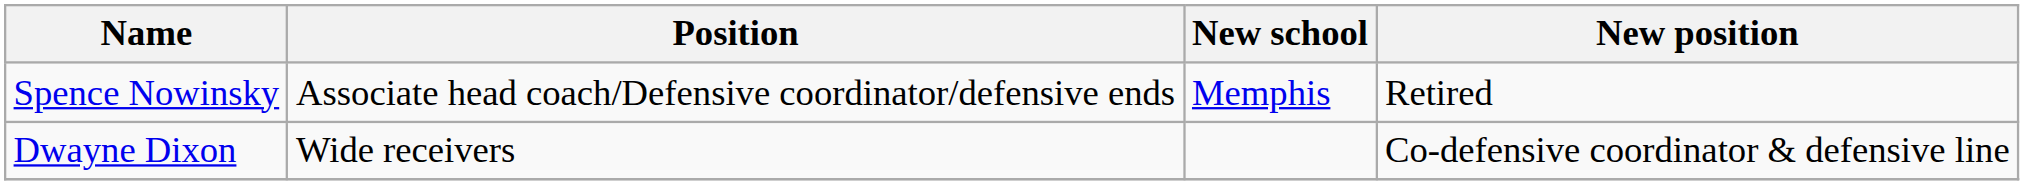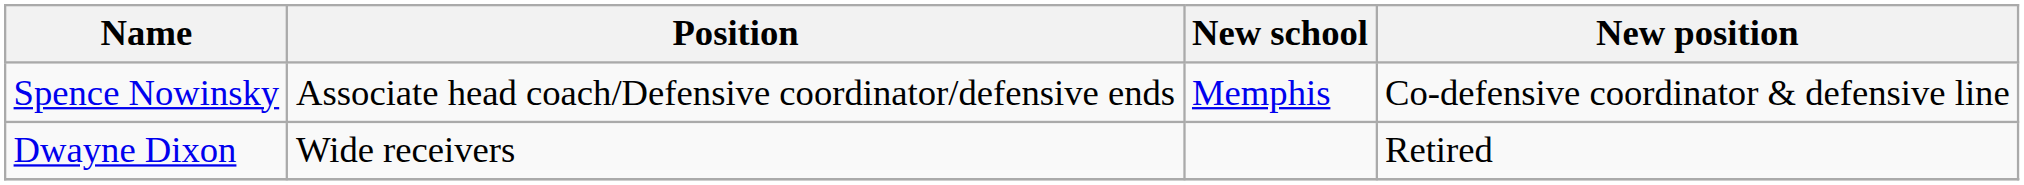(1439, 91) Retired -> (1697, 91) Co-defensive coordinator & defensive line
(1697, 149) Co-defensive coordinator & defensive line -> (1439, 149) Retired
